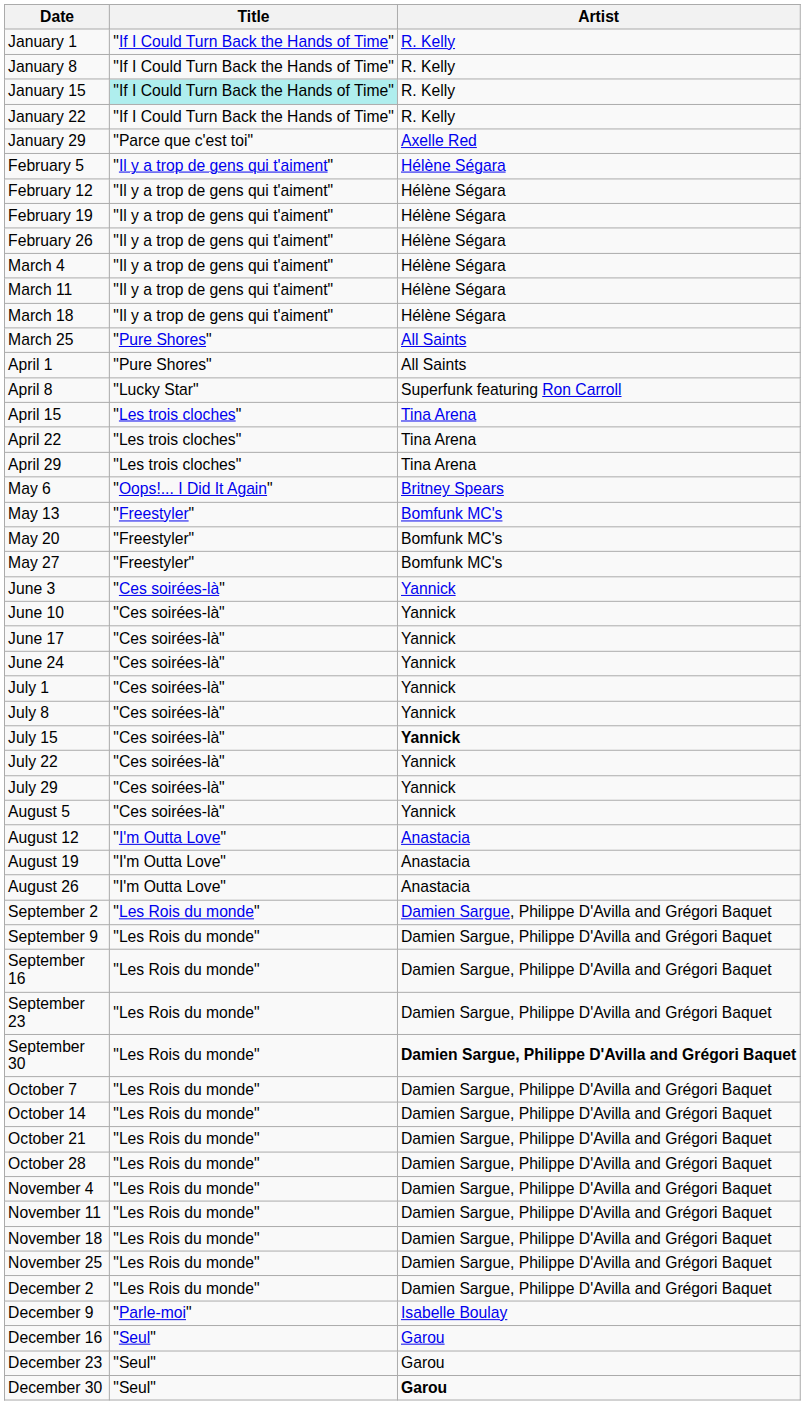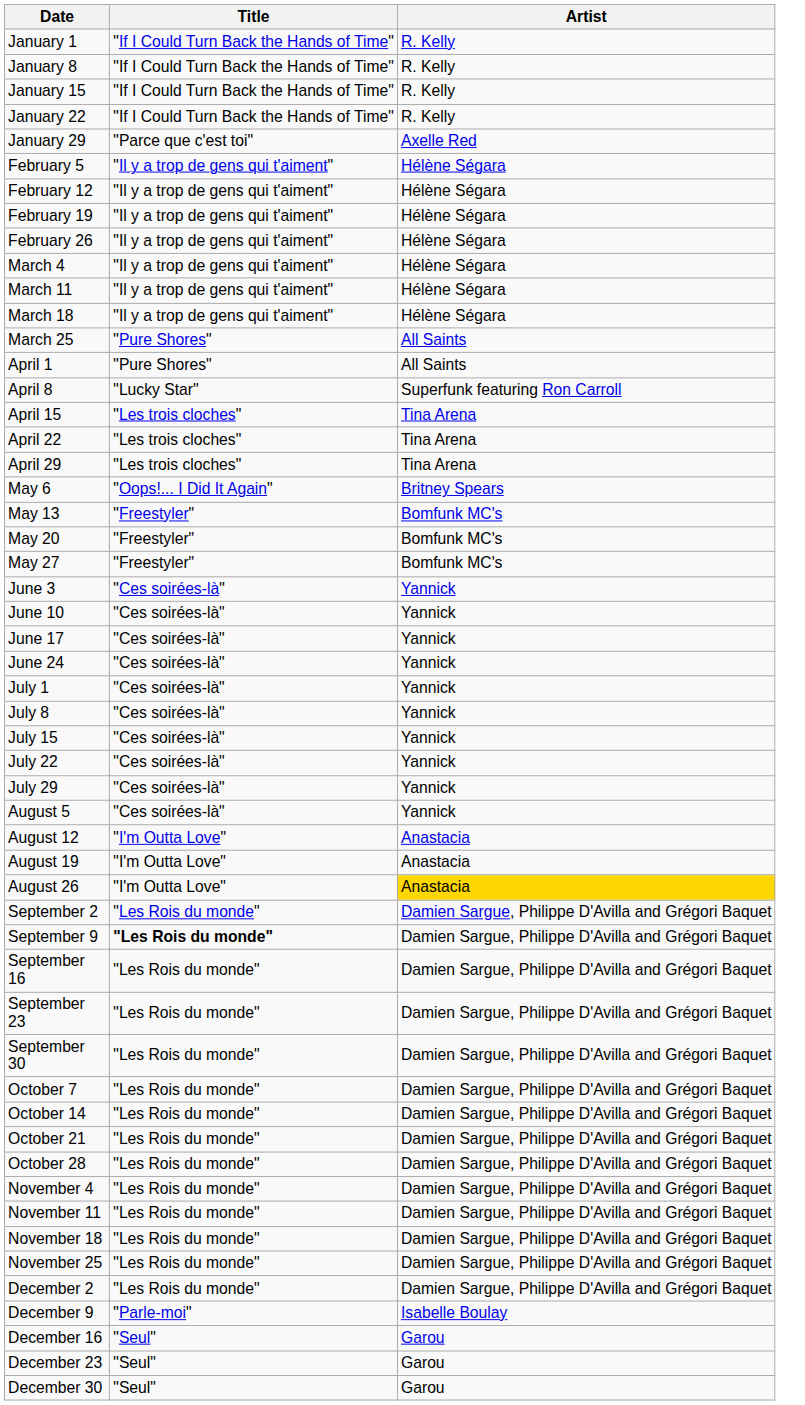(254, 91) paleturquoise background -> (254, 91) no background
(431, 738) bold -> (428, 738) normal
(435, 887) no background -> (435, 887) gold background
(186, 937) normal -> (193, 937) bold
(599, 1055) bold -> (586, 1055) normal
(424, 1387) bold -> (423, 1387) normal
